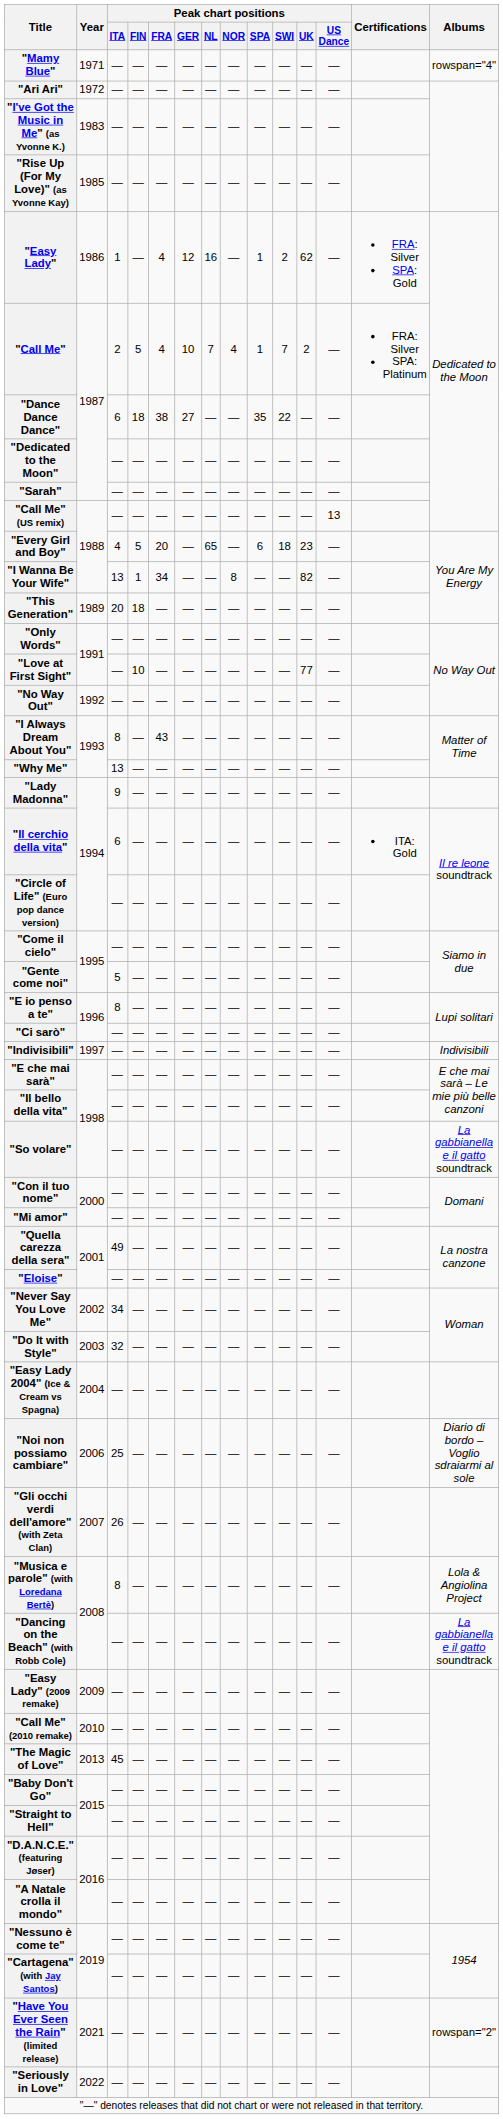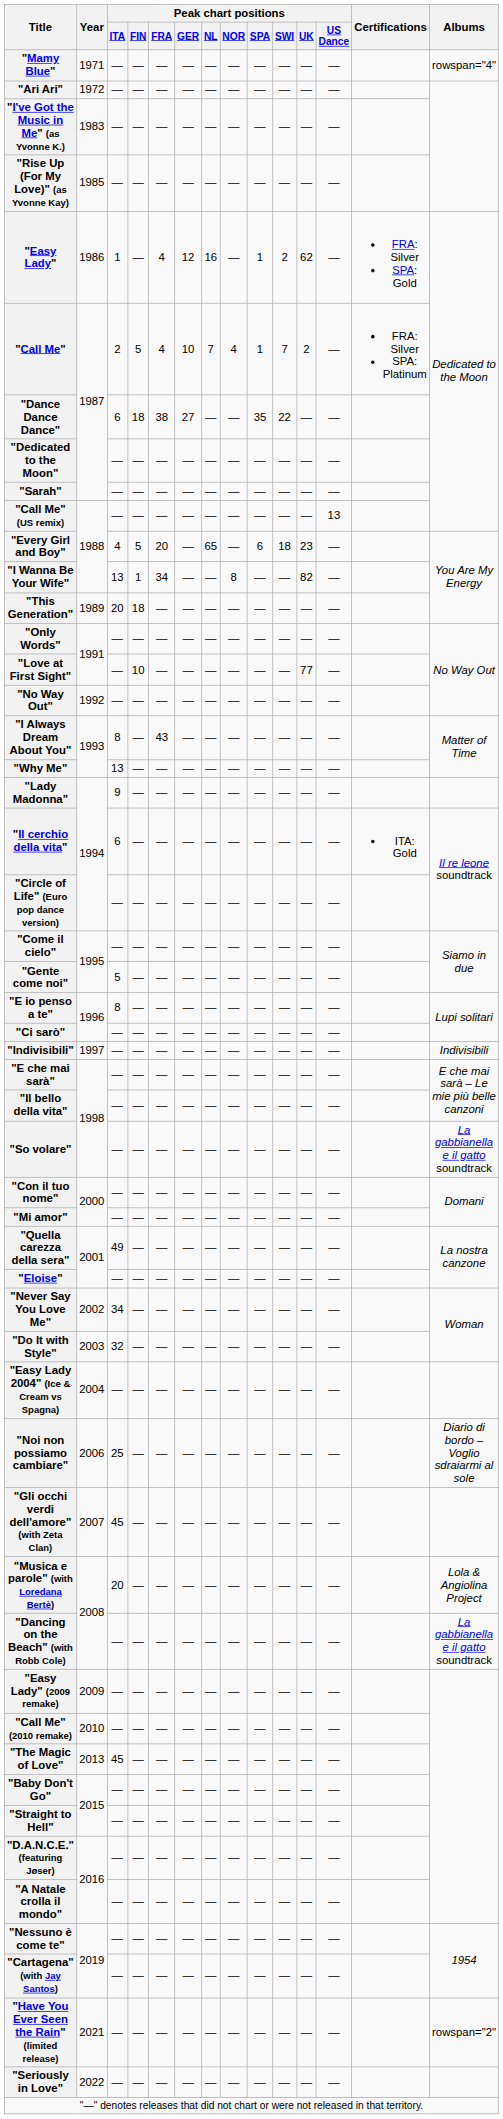(117, 1522) 26 -> (117, 1522) 45
(117, 1585) 8 -> (117, 1585) 20
